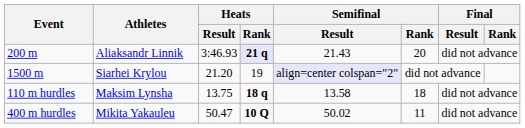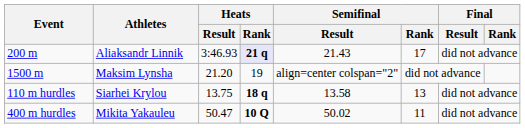(420, 54) 20 -> (420, 54) 17
(131, 73) Siarhei Krylou -> (134, 73) Maksim Lynsha
(337, 73) lavender background -> (337, 73) no background
(134, 93) Maksim Lynsha -> (131, 93) Siarhei Krylou
(420, 93) 18 -> (420, 93) 13
